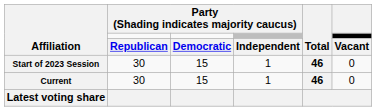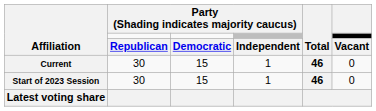rows swapped: (56, 64) <-> (56, 81)
